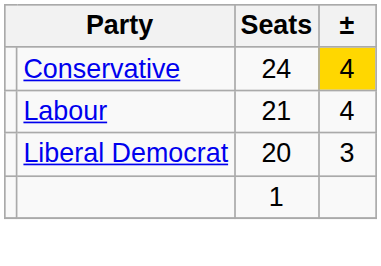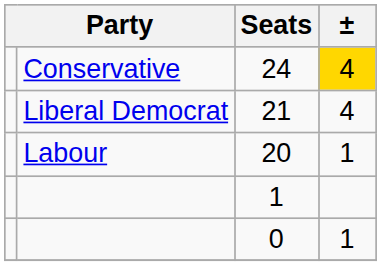(65, 111) Labour -> (126, 111) Liberal Democrat
(126, 153) Liberal Democrat -> (65, 153) Labour
(347, 153) 3 -> (347, 153) 1
+ row: (276, 238)
